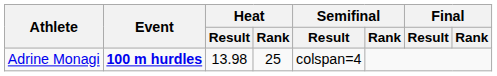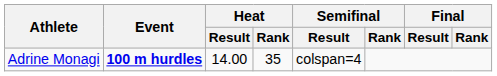(229, 60) 13.98 -> (229, 60) 14.00
(273, 60) 25 -> (273, 60) 35
